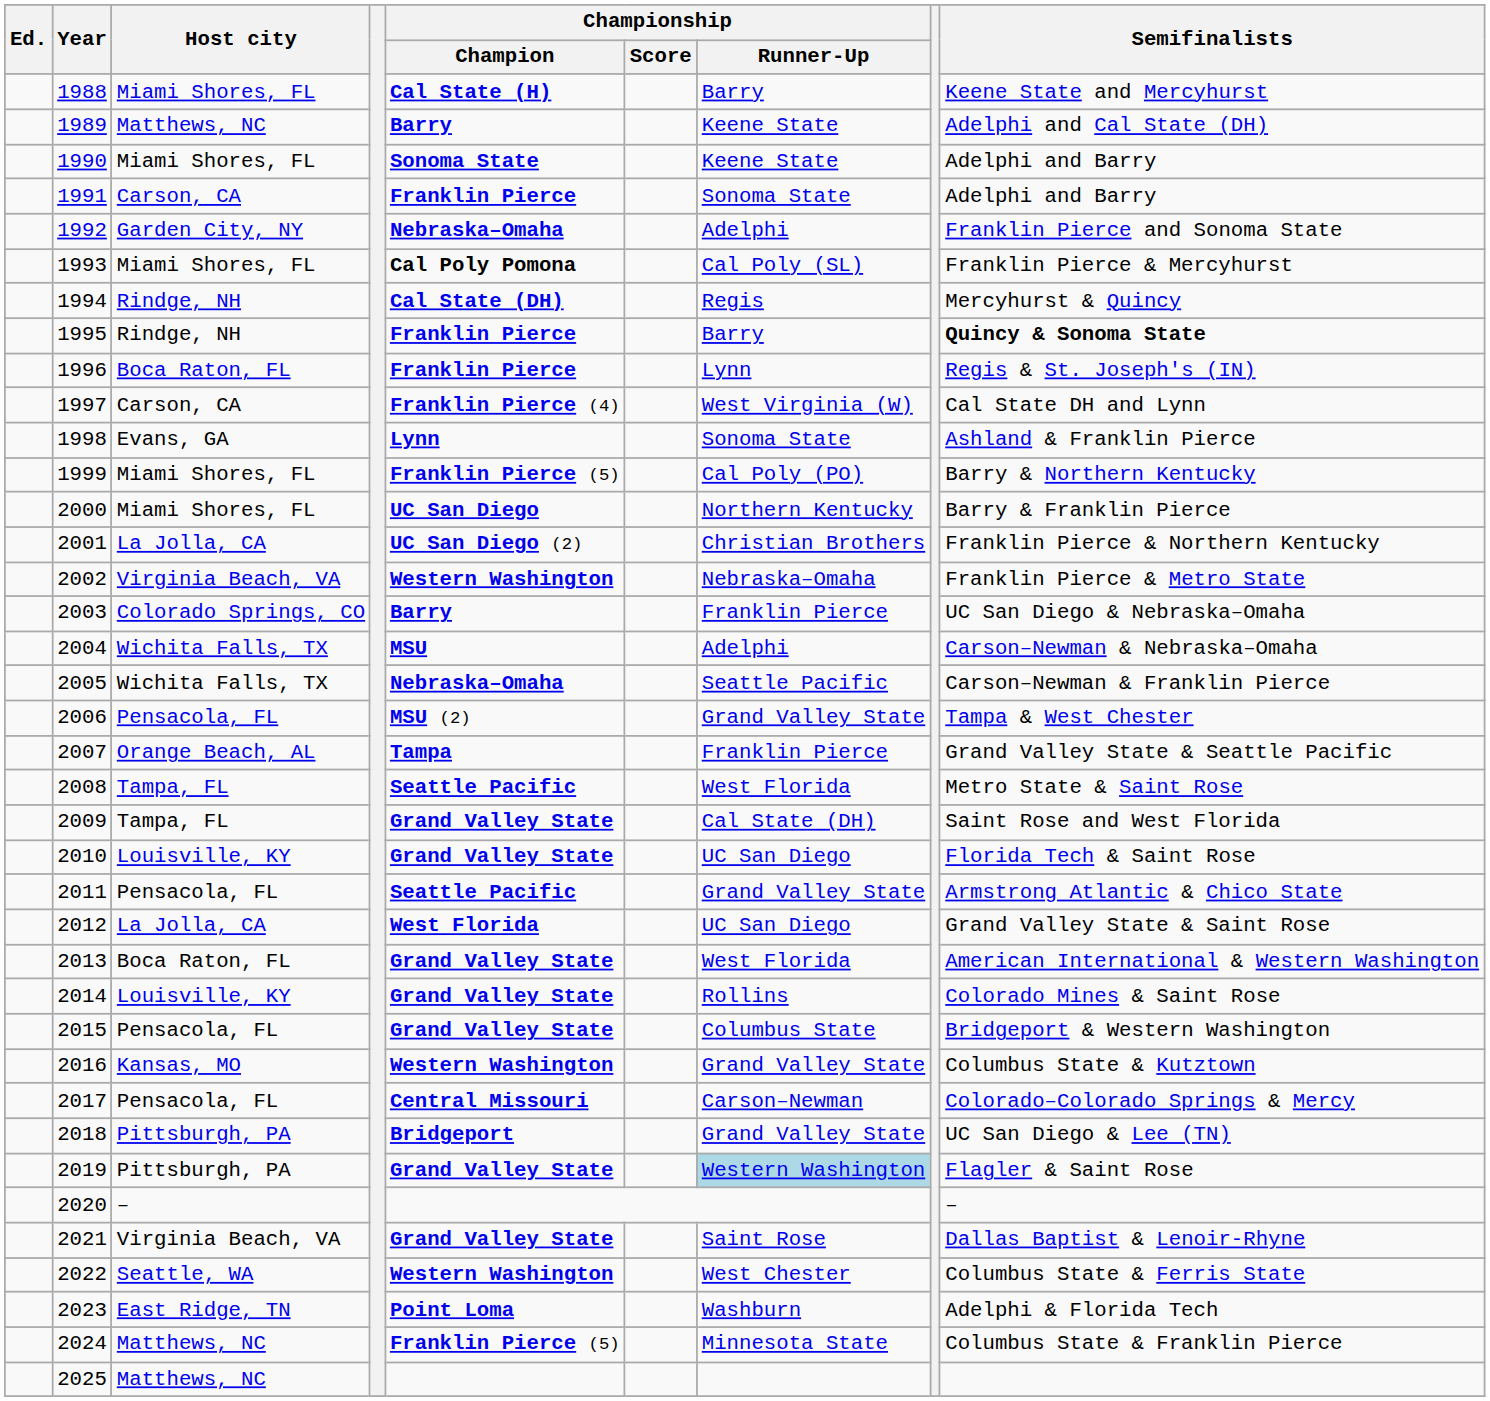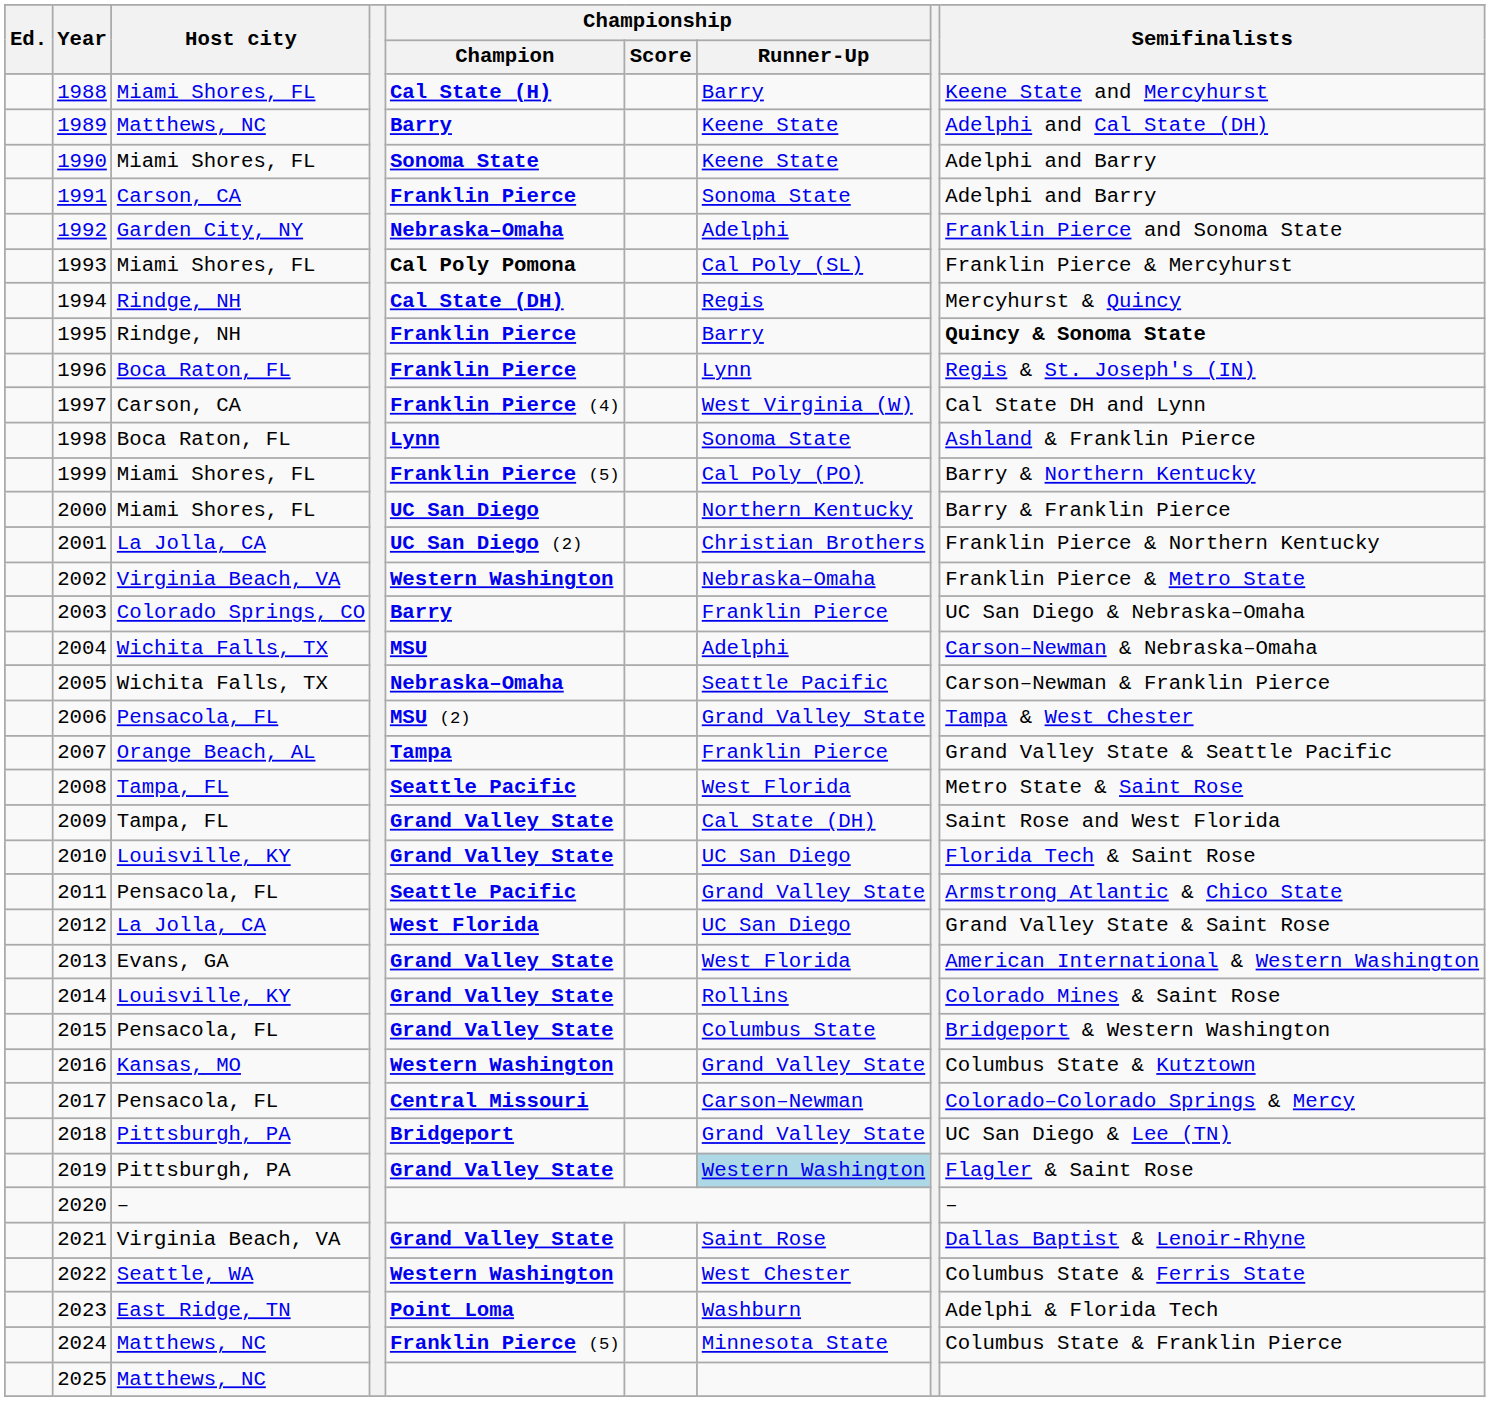(173, 439) Evans, GA -> (204, 439) Boca Raton, FL
(204, 961) Boca Raton, FL -> (173, 961) Evans, GA
